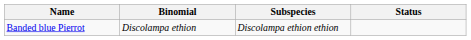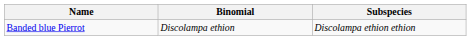- column: (409, 12)
